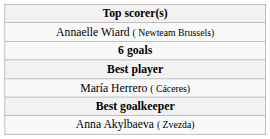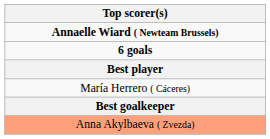(135, 32) normal -> (135, 32) bold
(135, 124) no background -> (135, 124) lightsalmon background
